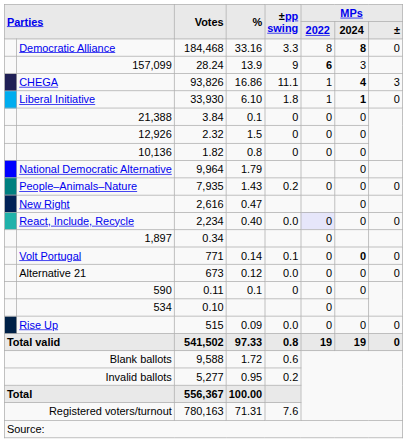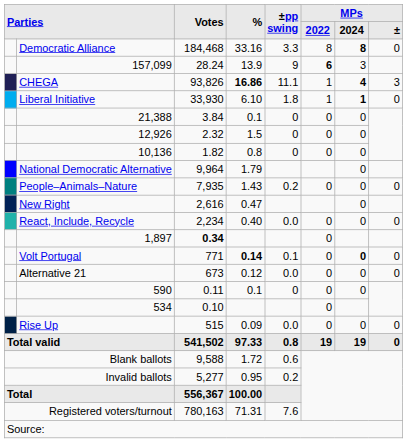(248, 83) normal -> (248, 83) bold
(329, 221) lavender background -> (329, 221) no background
(213, 238) normal -> (213, 238) bold
(252, 256) normal -> (252, 256) bold
